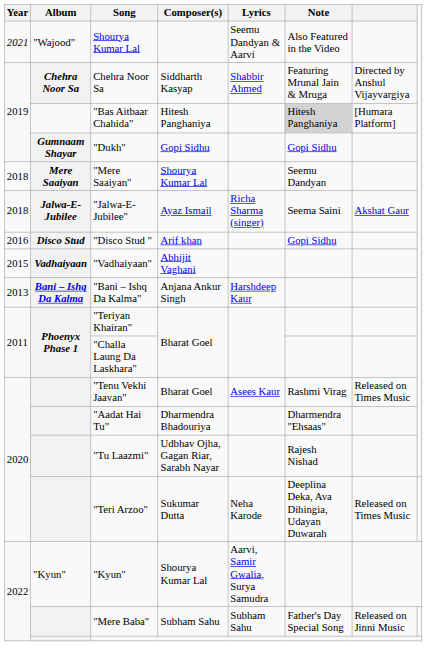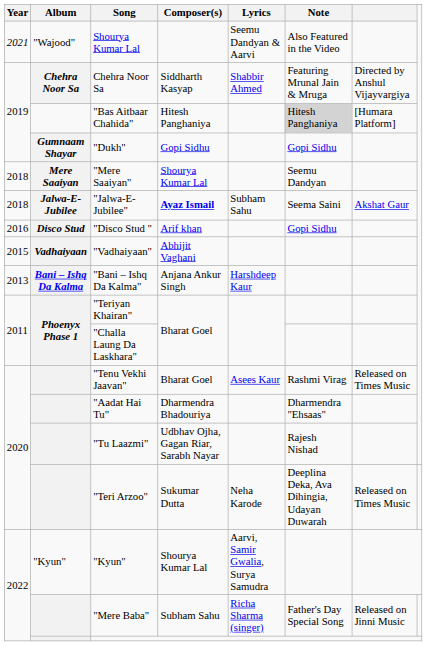(186, 211) normal -> (187, 205) bold
(247, 211) Richa Sharma (singer) -> (248, 205) Subham Sahu
(248, 621) Subham Sahu -> (247, 615) Richa Sharma (singer)
